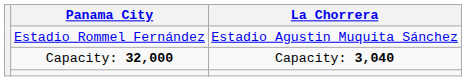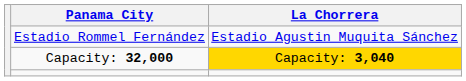(335, 59) no background -> (335, 59) gold background
